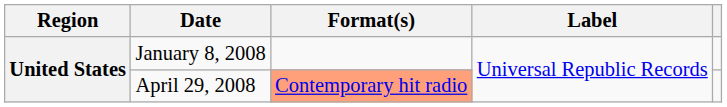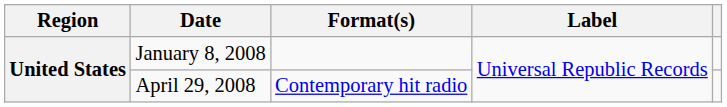(371, 85) lightsalmon background -> (371, 85) no background
